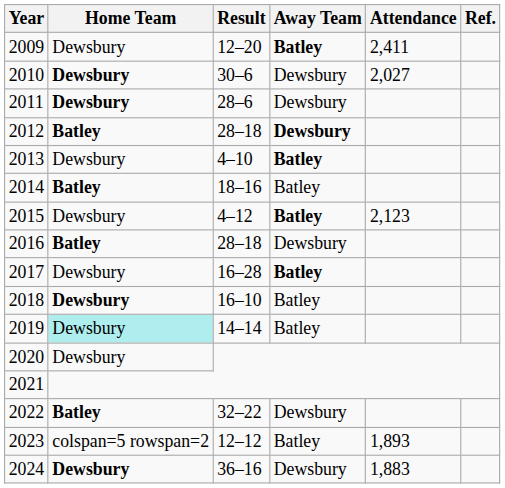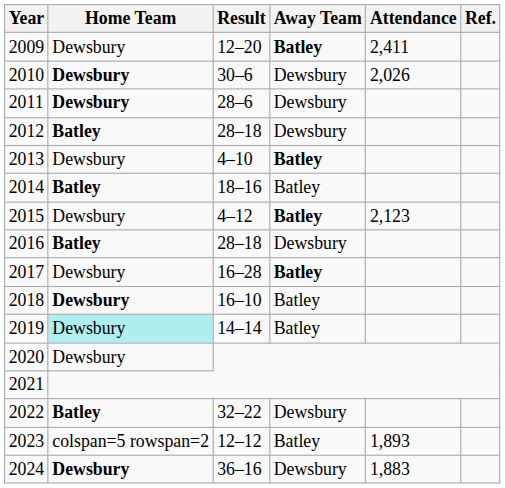(390, 74) 2,027 -> (390, 74) 2,026
(312, 131) bold -> (310, 131) normal
